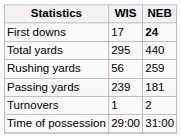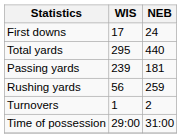(152, 32) bold -> (152, 32) normal
rows swapped: (44, 68) <-> (43, 87)
